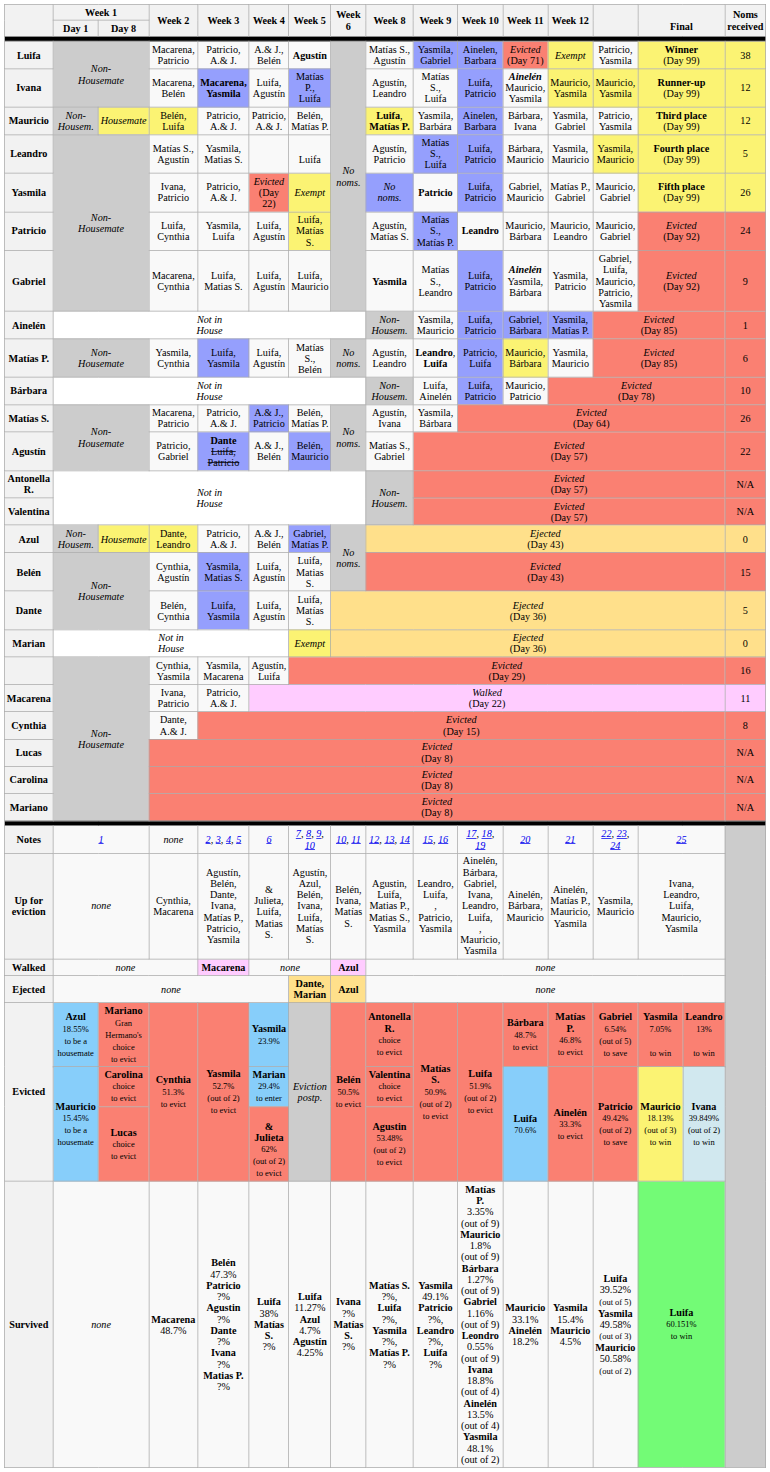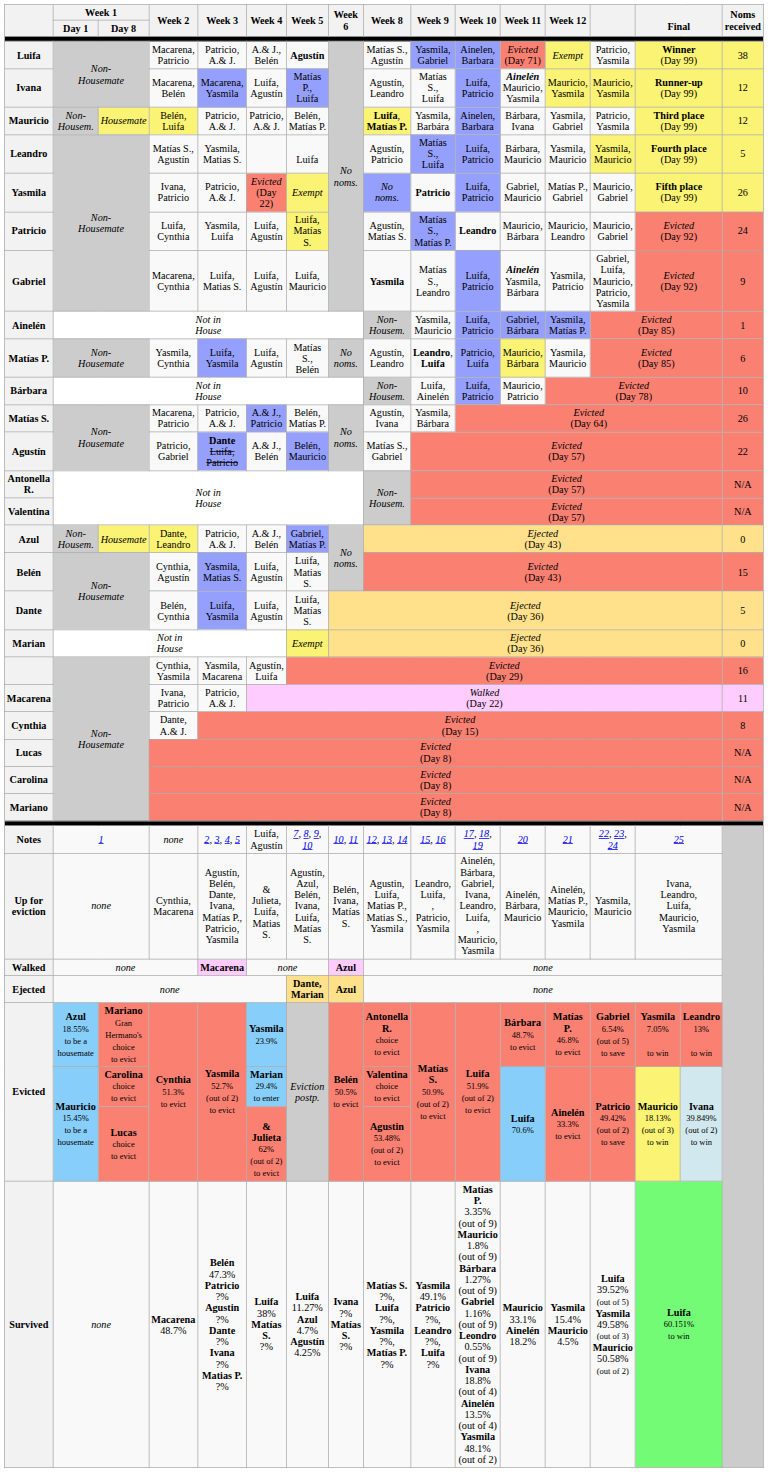(223, 88) bold -> (222, 88) normal
(269, 839) 6 -> (266, 839) Luifa, Agustín
